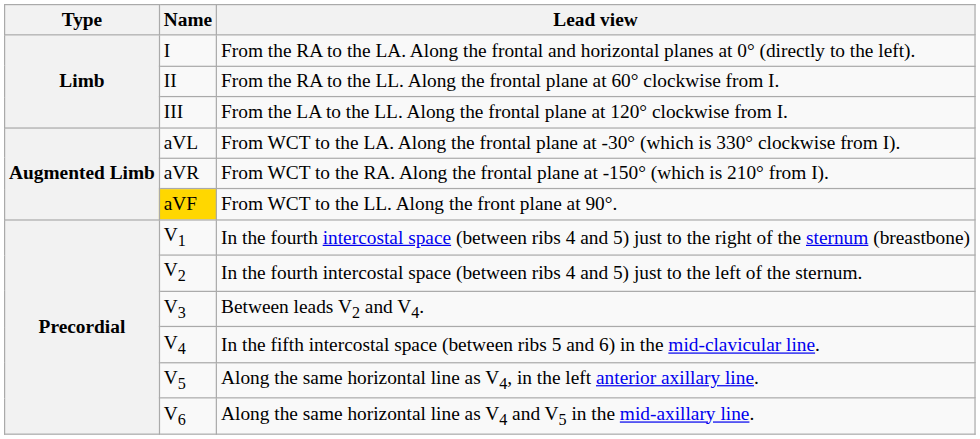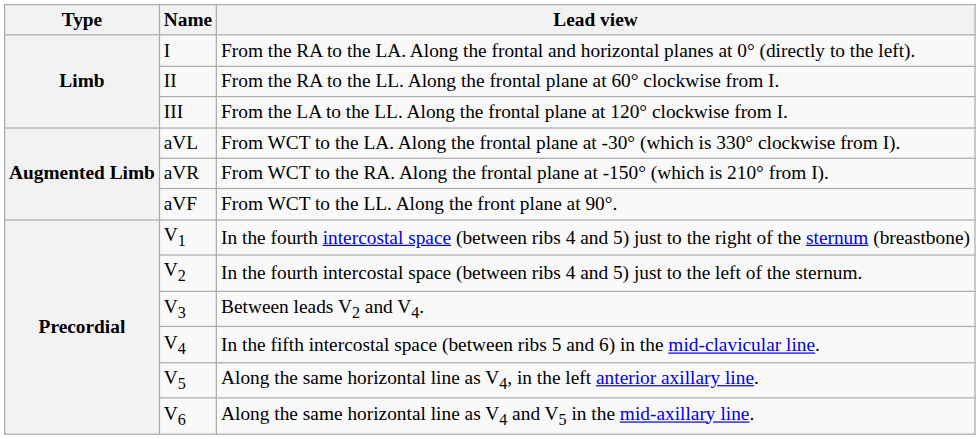(180, 204) gold background -> (180, 204) no background
